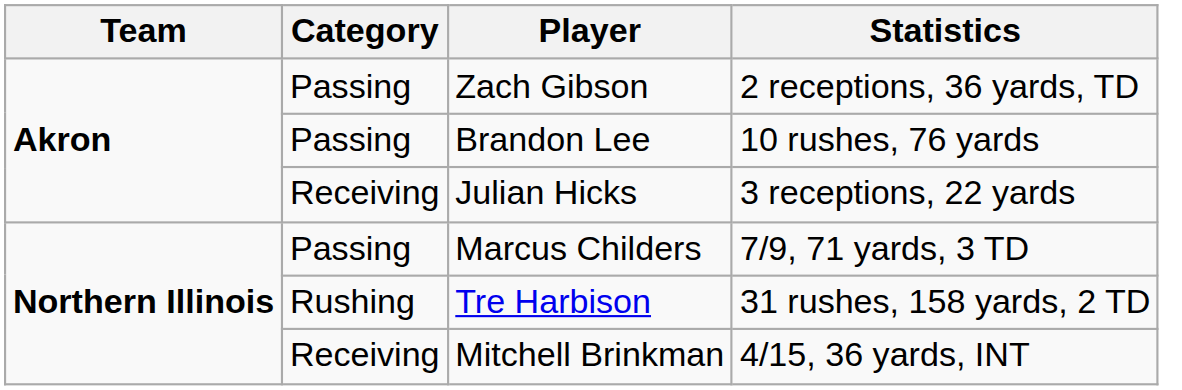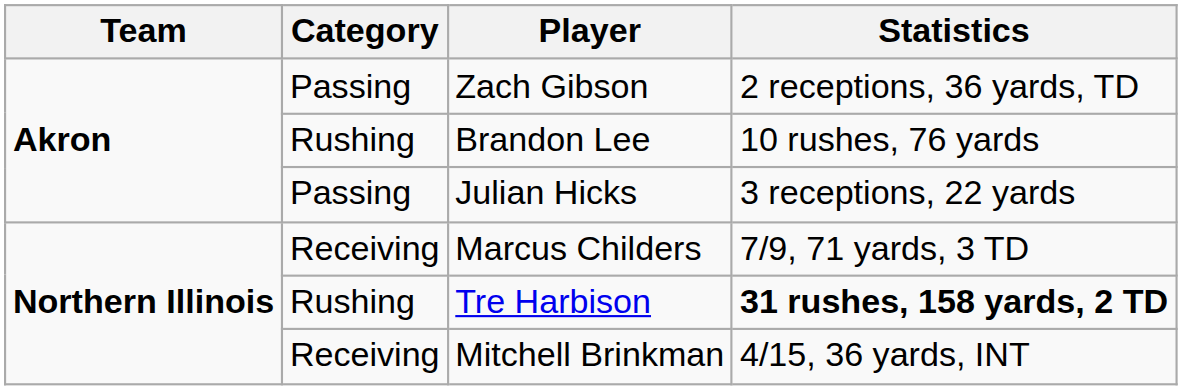(351, 139) Passing -> (352, 139) Rushing
(365, 193) Receiving -> (351, 193) Passing
(351, 247) Passing -> (365, 247) Receiving
(945, 301) normal -> (954, 301) bold
